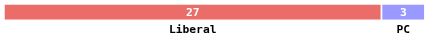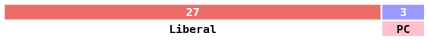(403, 29) no background -> (403, 29) pink background
